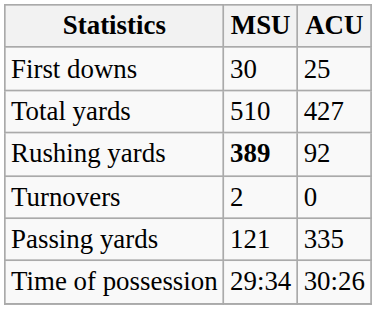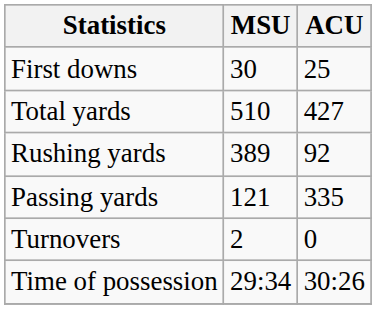(250, 153) bold -> (250, 153) normal
rows swapped: (85, 238) <-> (66, 196)
